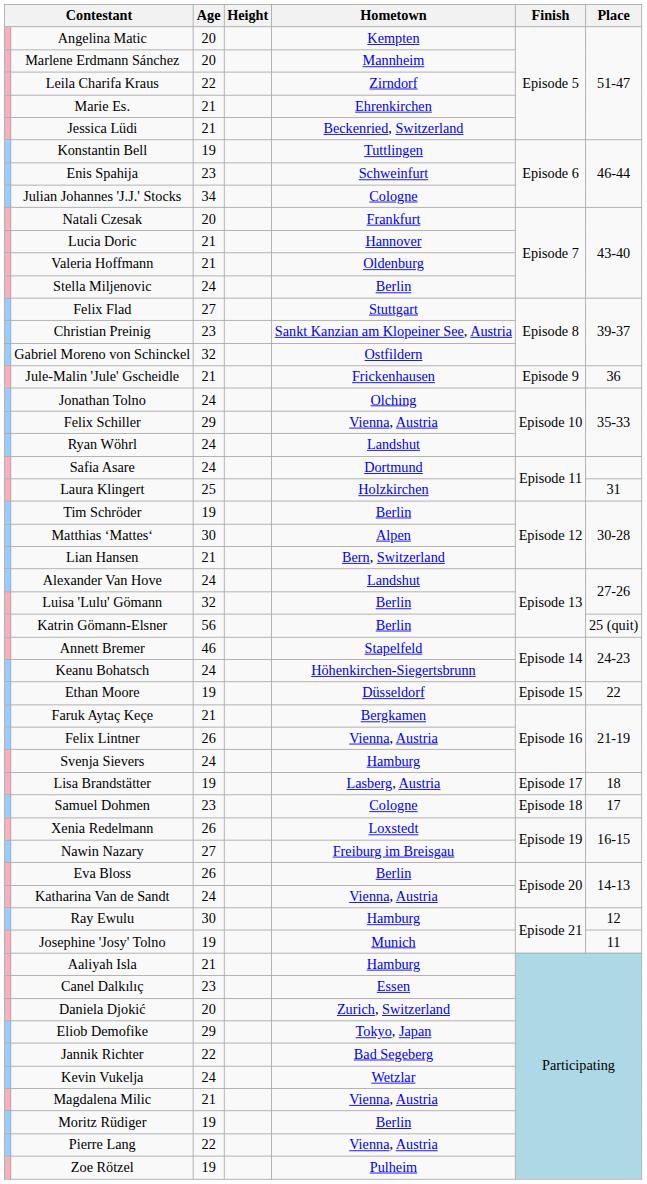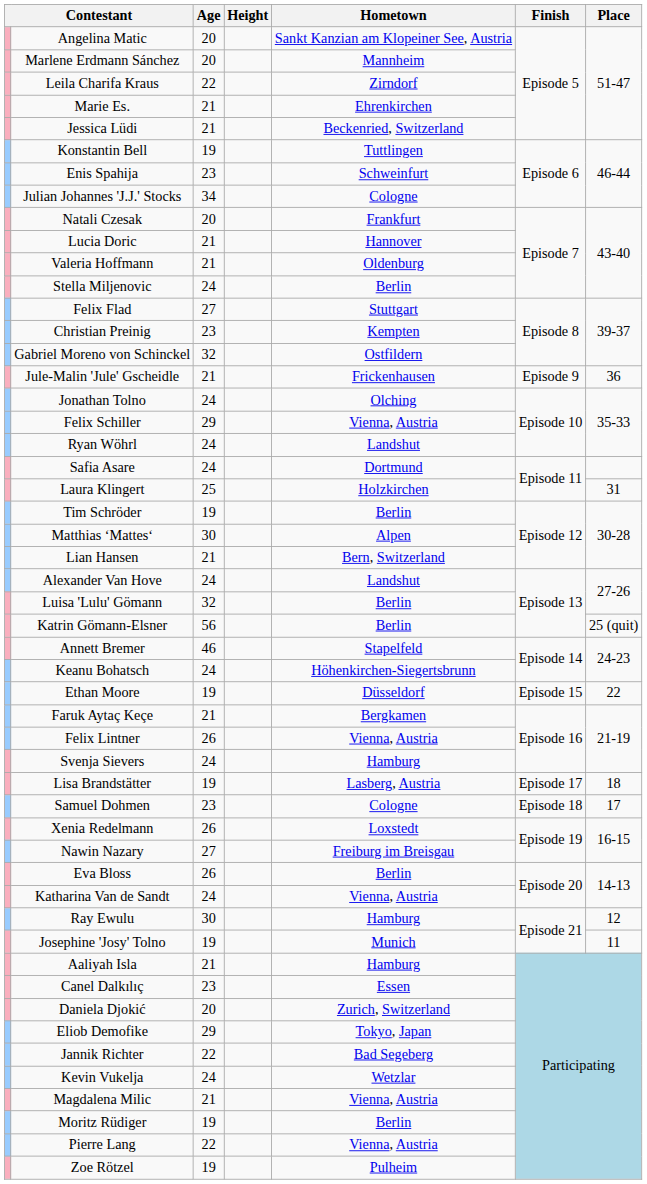(393, 38) Kempten -> (393, 38) Sankt Kanzian am Klopeiner See, Austria
(393, 331) Sankt Kanzian am Klopeiner See, Austria -> (393, 331) Kempten
